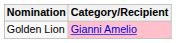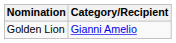(104, 30) pink background -> (104, 30) no background
